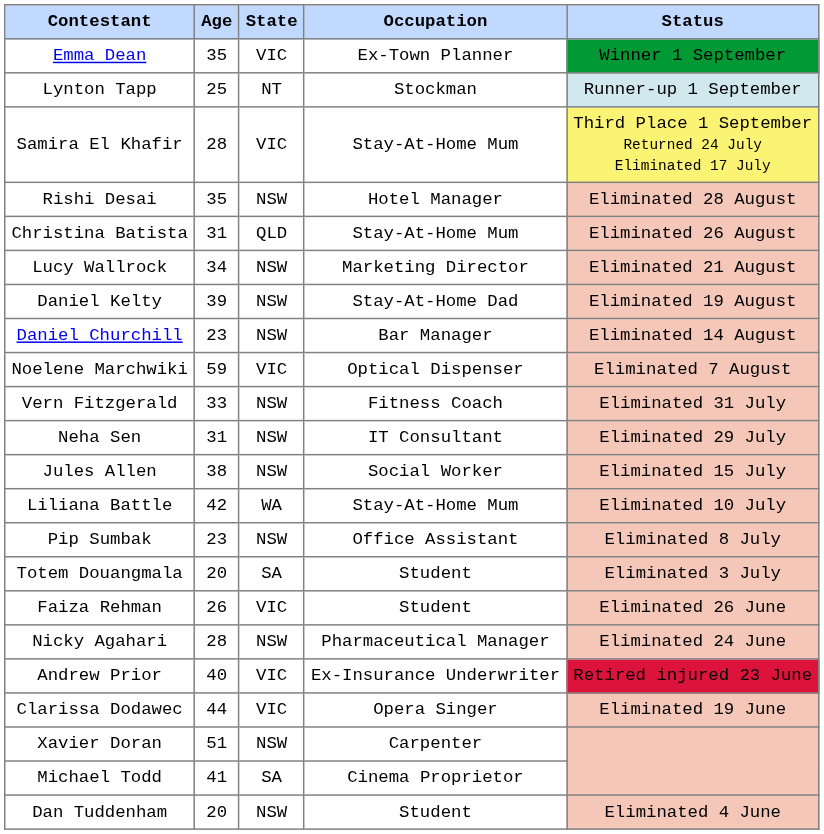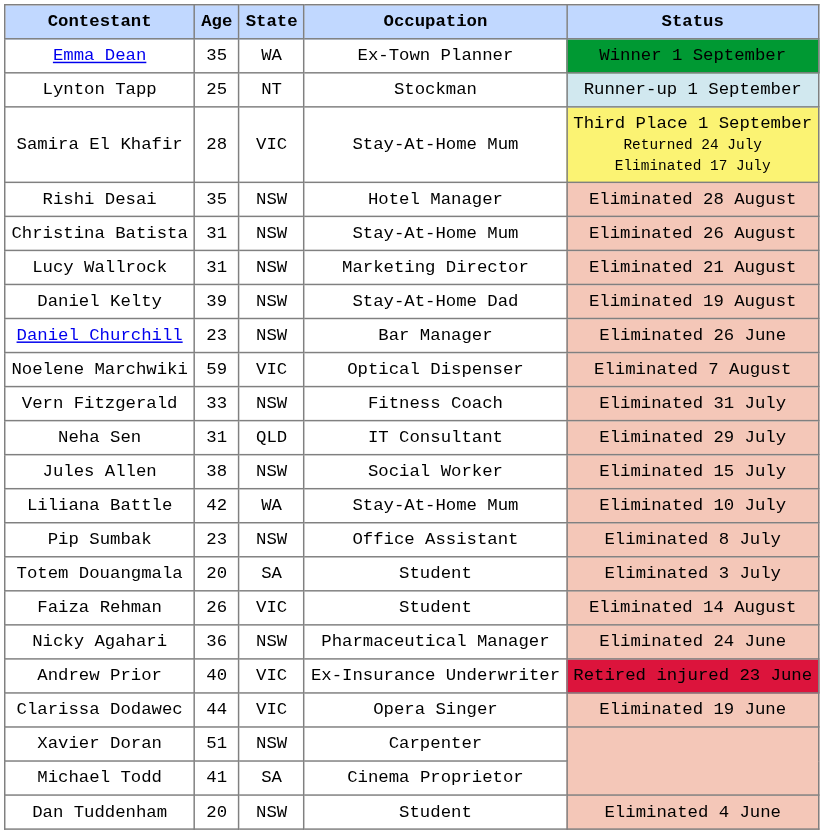(272, 56) VIC -> (272, 56) WA
(272, 233) QLD -> (272, 233) NSW
(217, 267) 34 -> (217, 267) 31
(693, 336) Eliminated 14 August -> (693, 336) Eliminated 26 June
(272, 438) NSW -> (272, 438) QLD
(693, 608) Eliminated 26 June -> (693, 608) Eliminated 14 August
(217, 642) 28 -> (217, 642) 36
